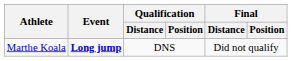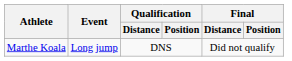(96, 47) bold -> (94, 47) normal
